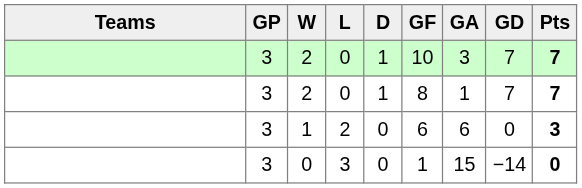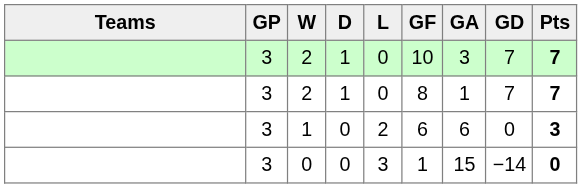columns swapped: (383, 22) <-> (345, 22)
